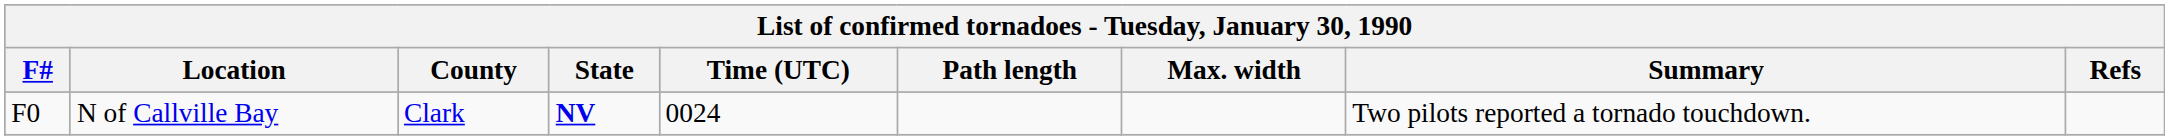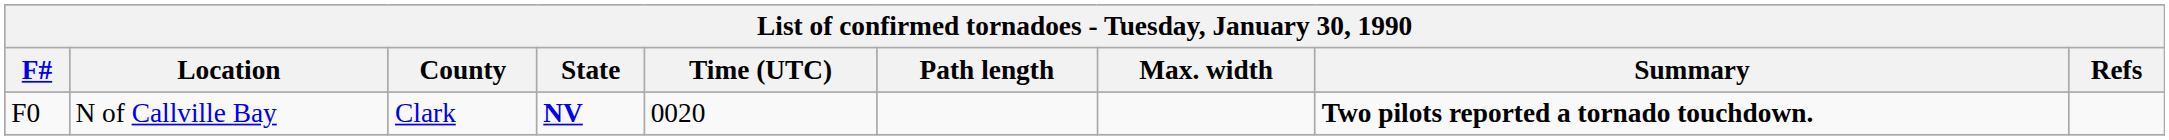(693, 112) 0024 -> (678, 112) 0020
(1582, 112) normal -> (1568, 112) bold
